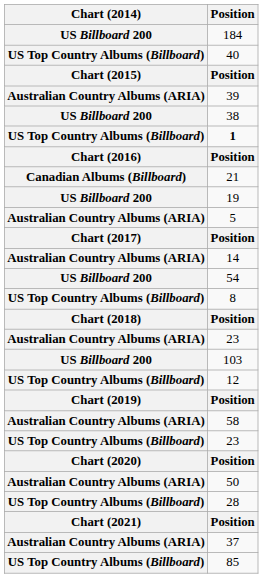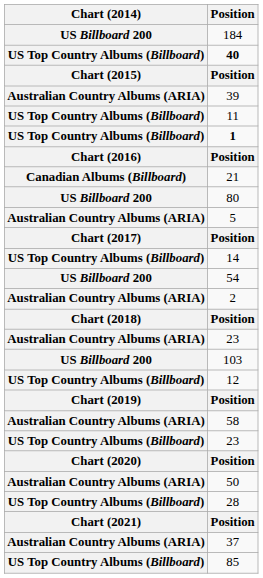(233, 55) normal -> (233, 55) bold
(106, 116) US Billboard 200 -> (106, 116) US Top Country Albums (Billboard)
(233, 116) 38 -> (233, 116) 11
(233, 197) 19 -> (233, 197) 80
(106, 258) Australian Country Albums (ARIA) -> (106, 258) US Top Country Albums (Billboard)
(106, 298) US Top Country Albums (Billboard) -> (106, 298) Australian Country Albums (ARIA)
(233, 298) 8 -> (233, 298) 2
